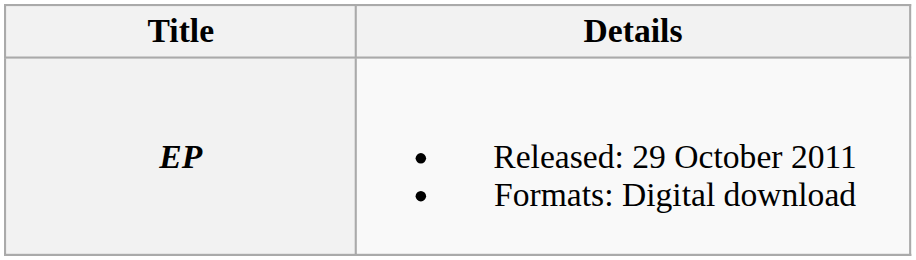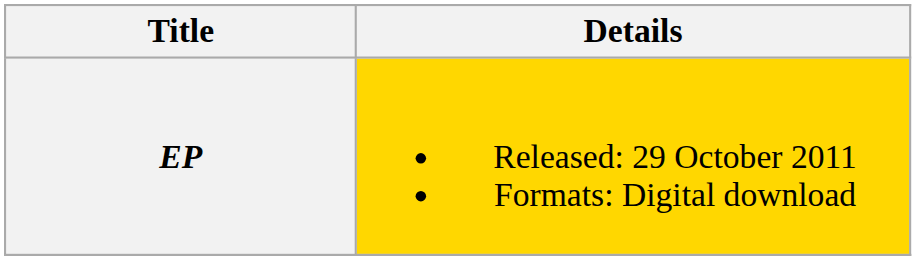(633, 175) no background -> (633, 175) gold background
